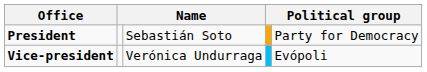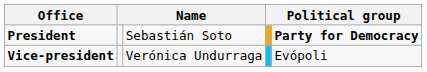(347, 35) normal -> (347, 35) bold
